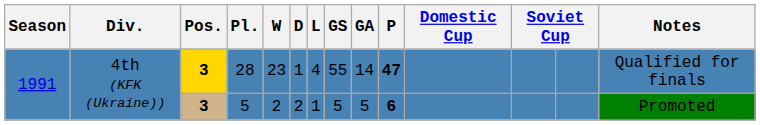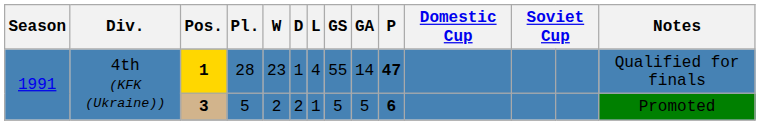(204, 71) 3 -> (204, 71) 1
